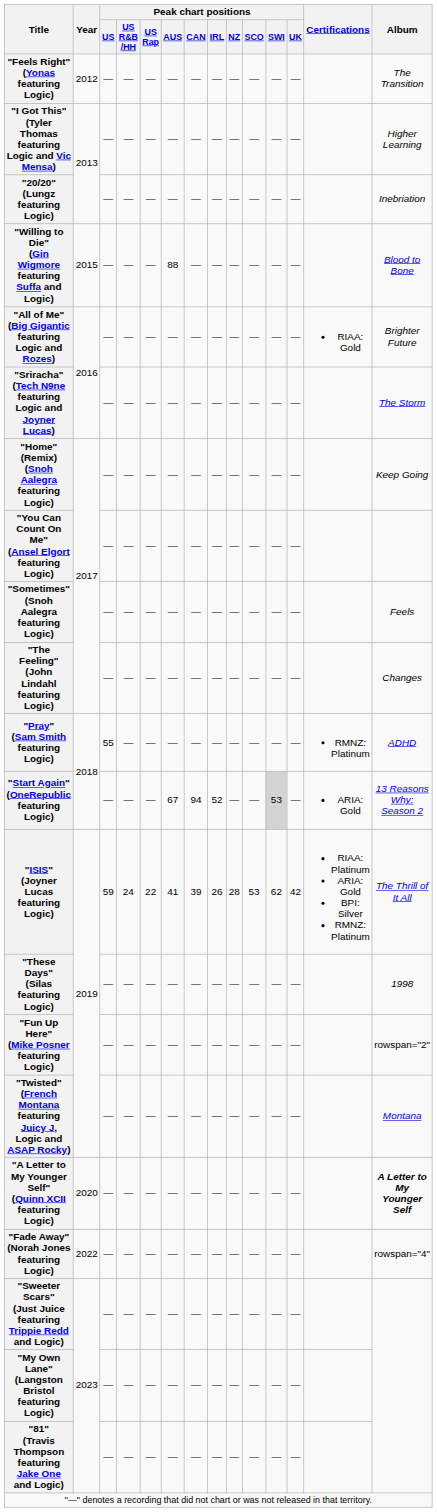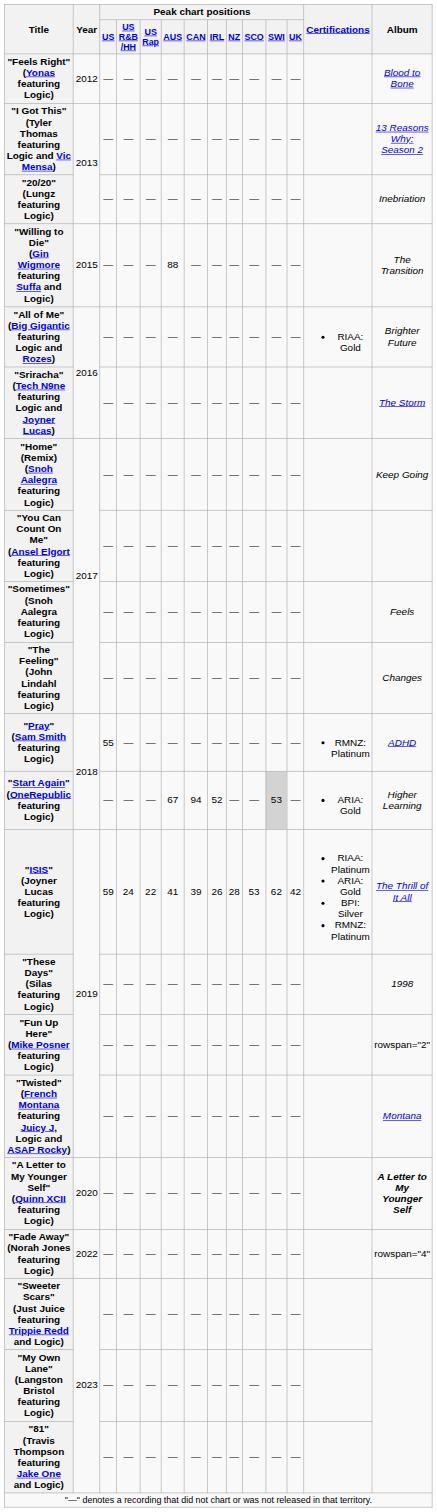(402, 78) The Transition -> (402, 78) Blood to Bone
(402, 139) Higher Learning -> (402, 139) 13 Reasons Why: Season 2
(402, 265) Blood to Bone -> (402, 265) The Transition
(402, 800) 13 Reasons Why: Season 2 -> (402, 800) Higher Learning
